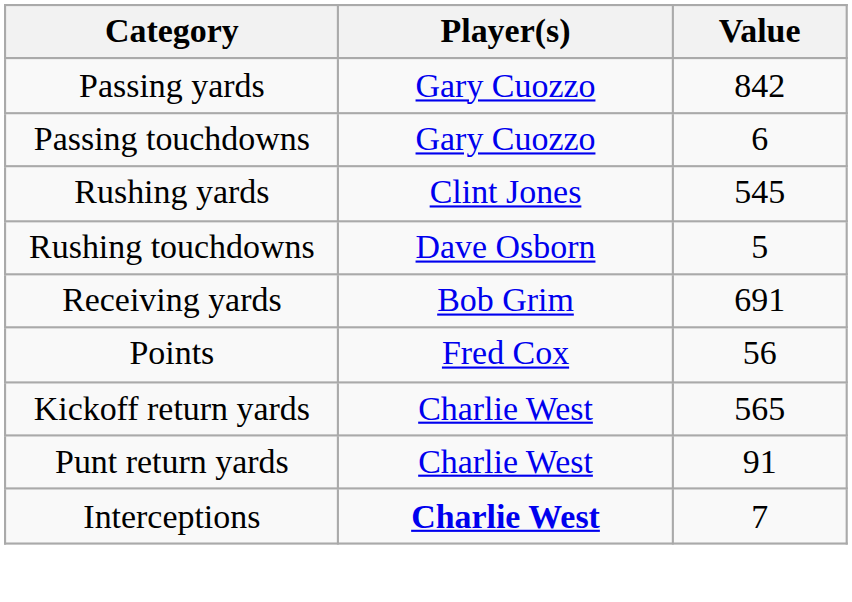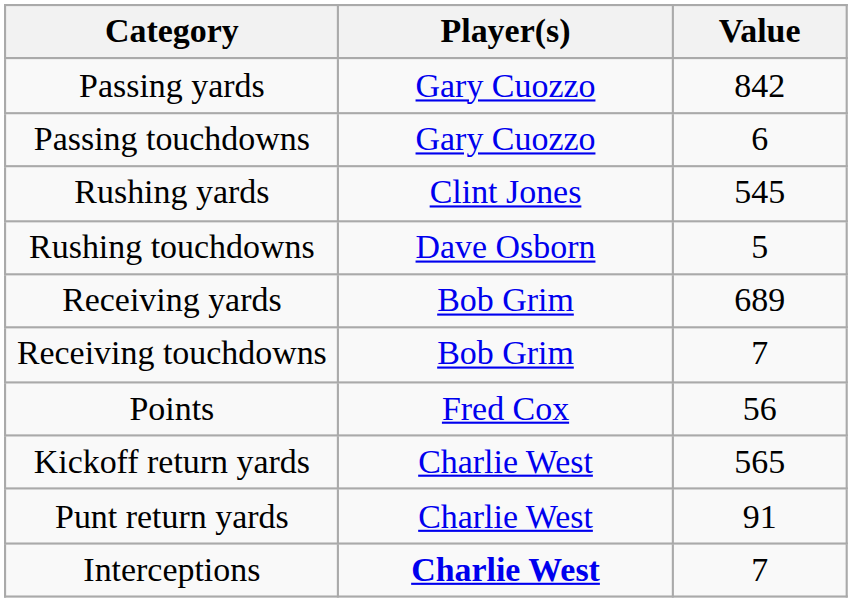(760, 300) 691 -> (760, 300) 689
+ row: (172, 354)
